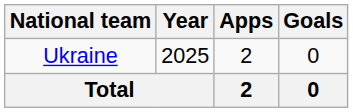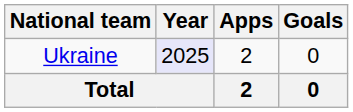(185, 55) no background -> (185, 55) lavender background
